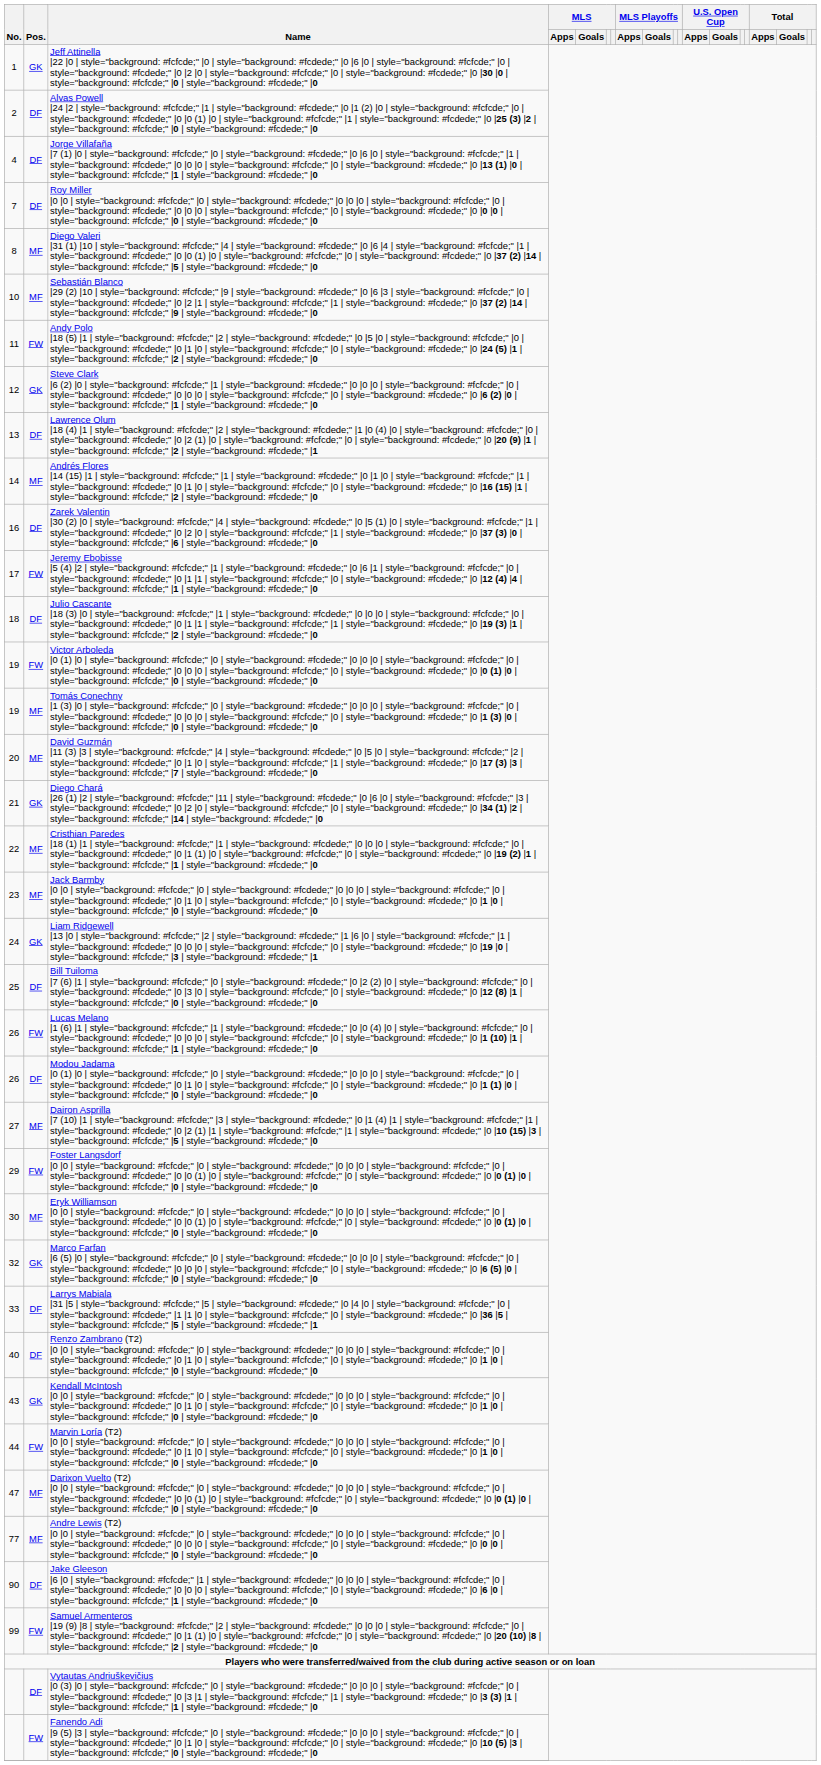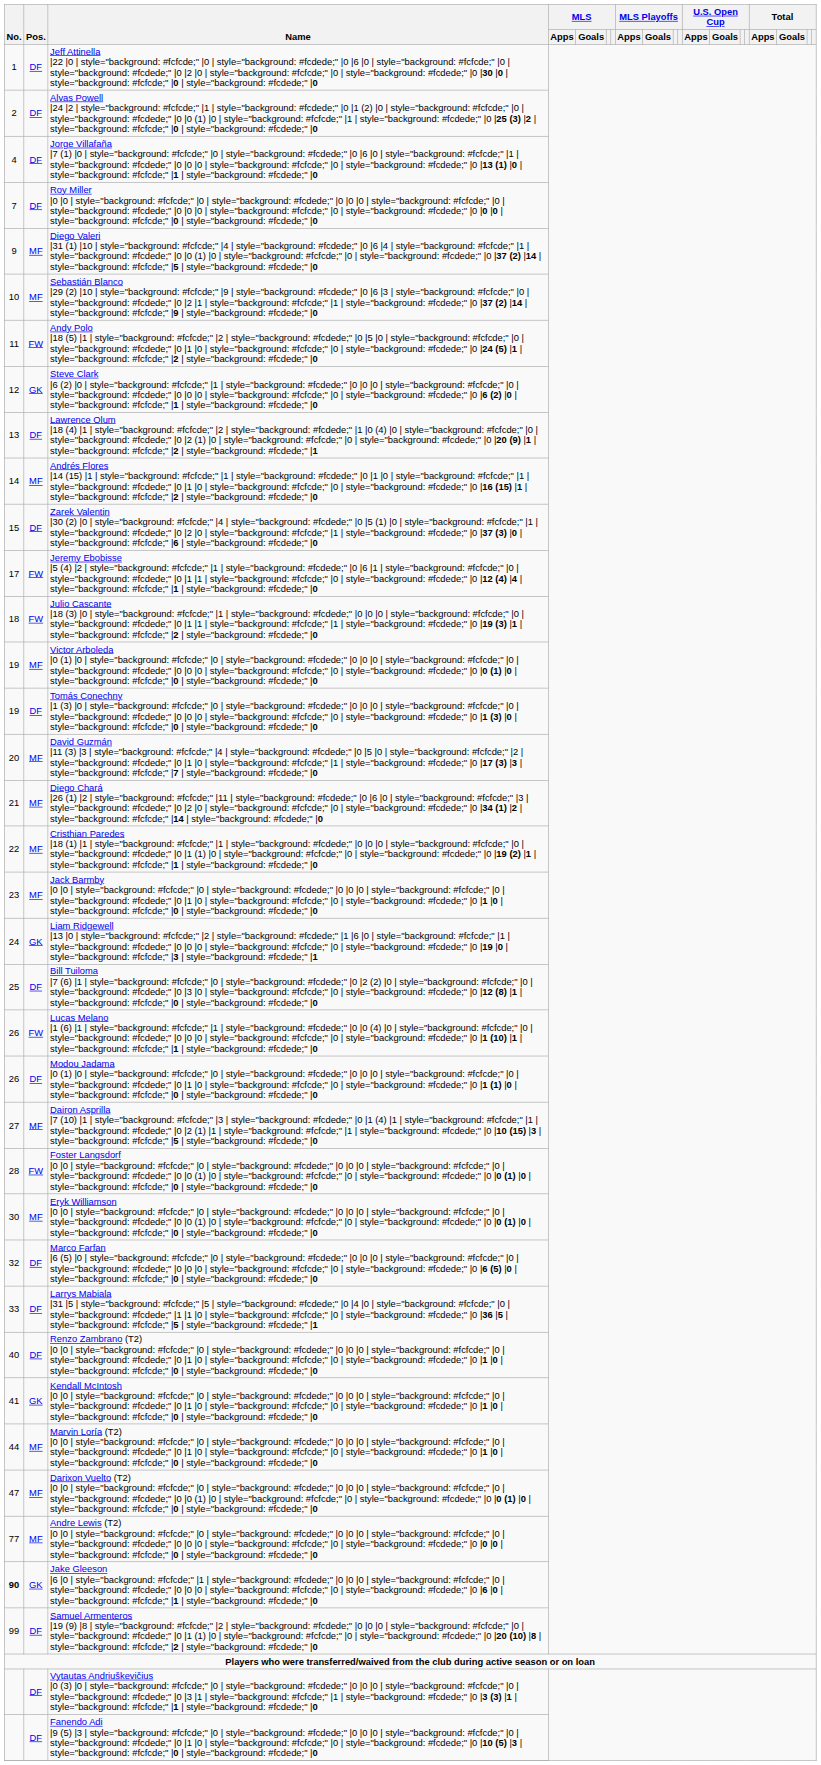(36, 68) GK -> (36, 68) DF
(14, 252) 8 -> (14, 252) 9
(14, 528) 16 -> (14, 528) 15
(36, 620) DF -> (36, 620) FW
(36, 666) FW -> (36, 666) MF
(36, 712) MF -> (36, 712) DF
(36, 803) GK -> (36, 803) MF
(14, 1171) 29 -> (14, 1171) 28
(36, 1263) GK -> (36, 1263) DF
(14, 1401) 43 -> (14, 1401) 41
(36, 1447) FW -> (36, 1447) MF
(14, 1585) normal -> (14, 1585) bold
(36, 1585) DF -> (36, 1585) GK
(36, 1631) FW -> (36, 1631) DF
(36, 1738) FW -> (36, 1738) DF
